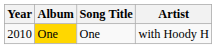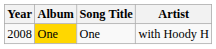(20, 33) 2010 -> (20, 33) 2008
